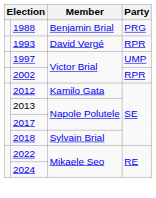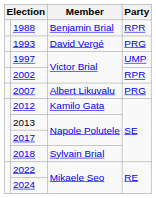(135, 28) PRG -> (135, 28) RPR
(135, 43) RPR -> (135, 43) PRG
+ row: (24, 91)
